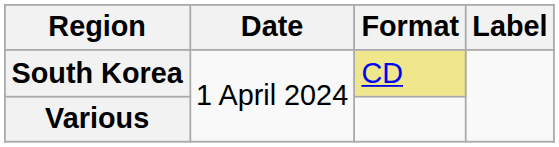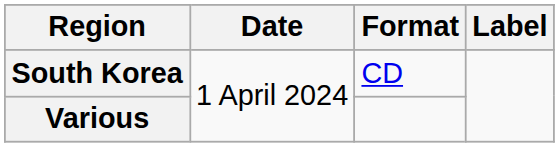(382, 73) khaki background -> (382, 73) no background
